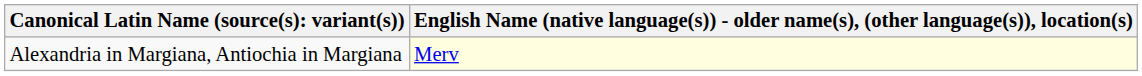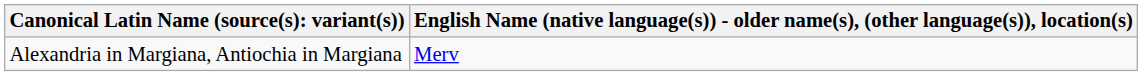(436, 53) lightyellow background -> (436, 53) no background
